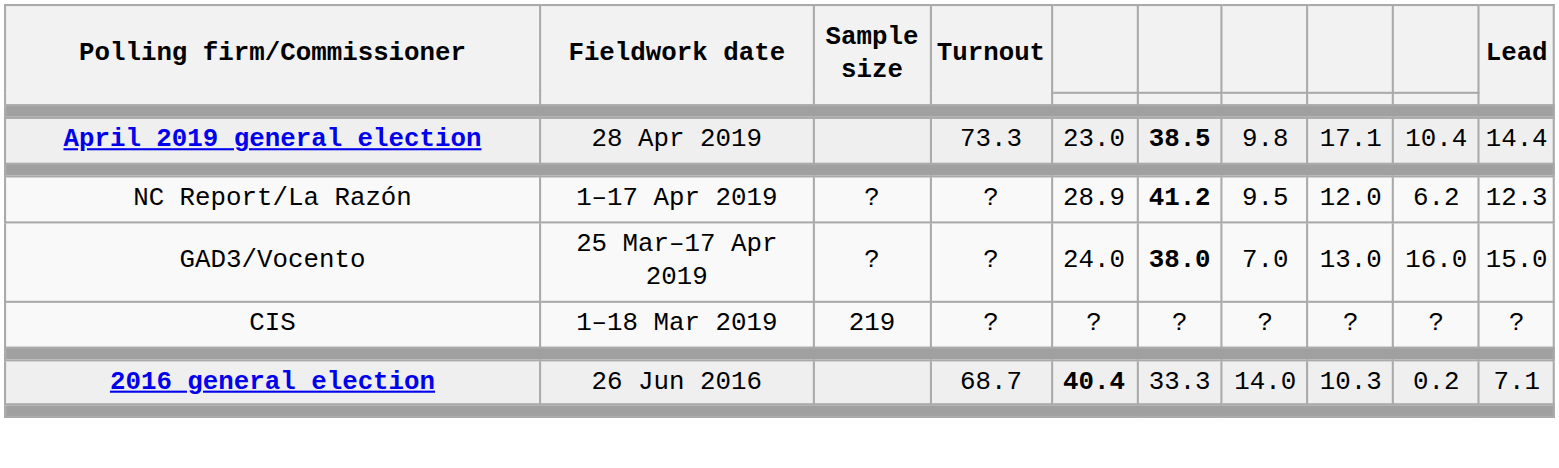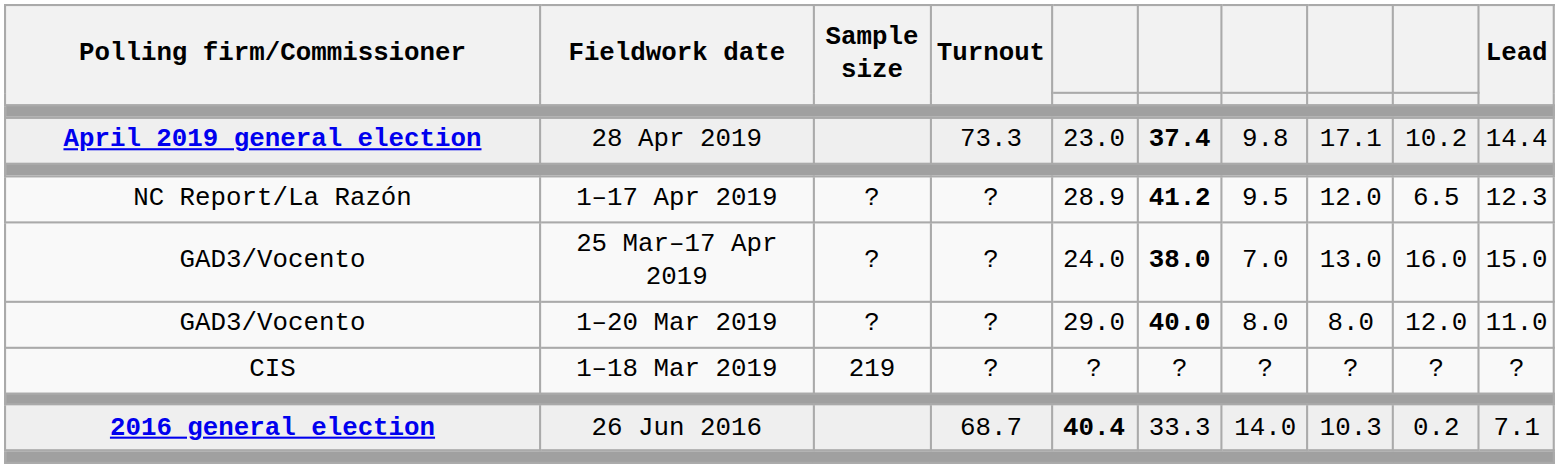(1180, 141) 38.5 -> (1180, 141) 37.4
(1436, 141) 10.4 -> (1436, 141) 10.2
(1436, 199) 6.2 -> (1436, 199) 6.5
+ row: (272, 324)
